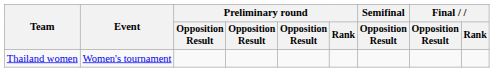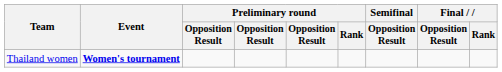(127, 58) normal -> (131, 58) bold
